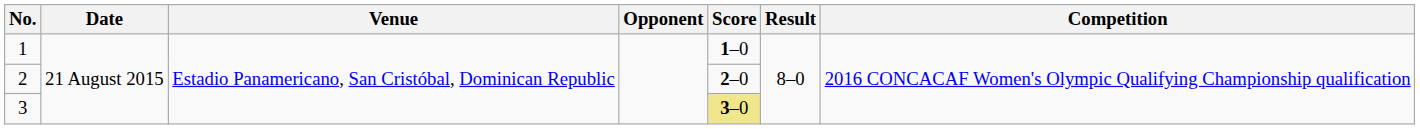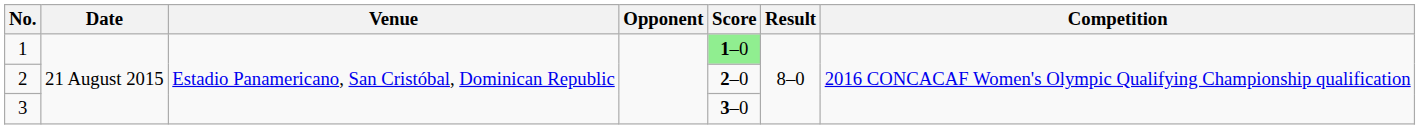(734, 49) no background -> (734, 49) lightgreen background
(734, 108) khaki background -> (734, 108) no background
